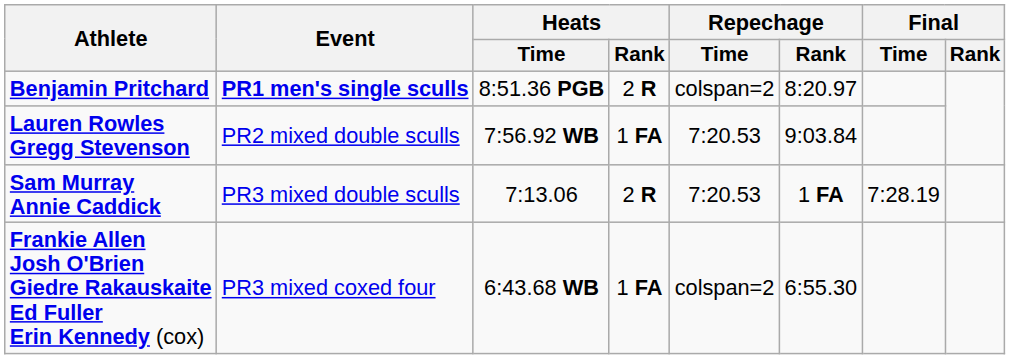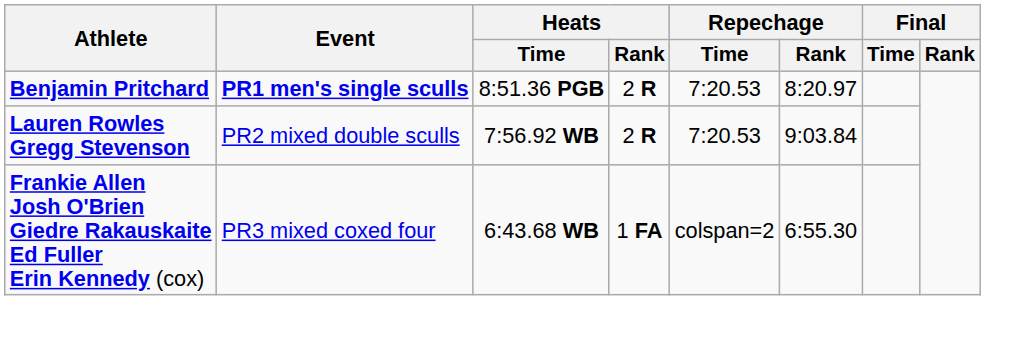(725, 89) colspan=2 -> (725, 89) 7:20.53
(640, 136) 1 FA -> (640, 136) 2 R
- row: (85, 194)
